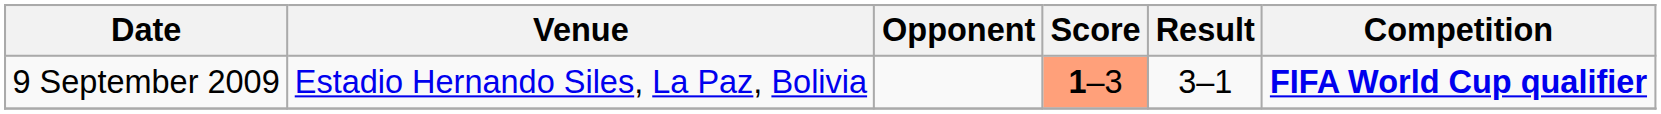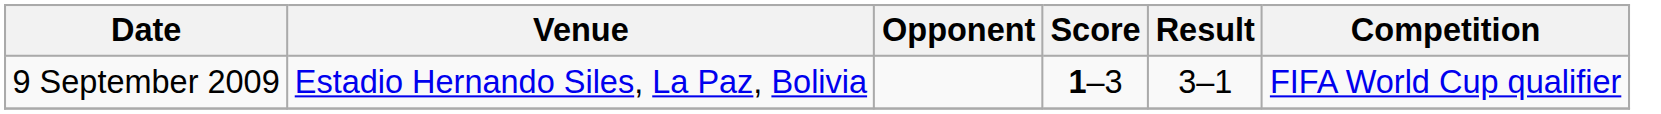(1096, 81) lightsalmon background -> (1096, 81) no background
(1458, 81) bold -> (1446, 81) normal
